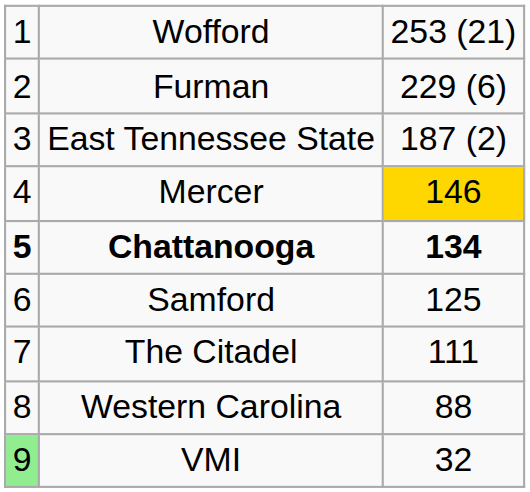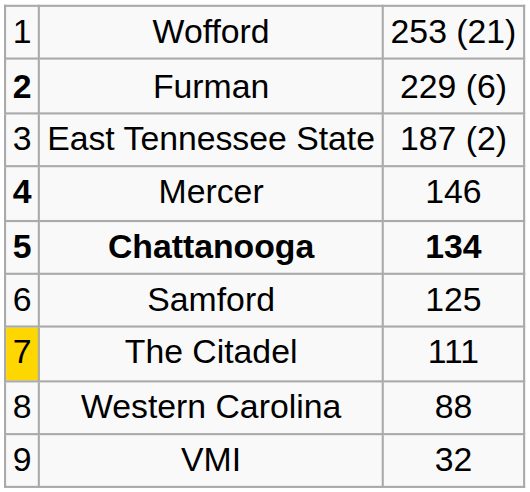(22, 85) normal -> (22, 85) bold
(22, 192) normal -> (22, 192) bold
(453, 192) gold background -> (453, 192) no background
(22, 353) no background -> (22, 353) gold background
(22, 460) lightgreen background -> (22, 460) no background
